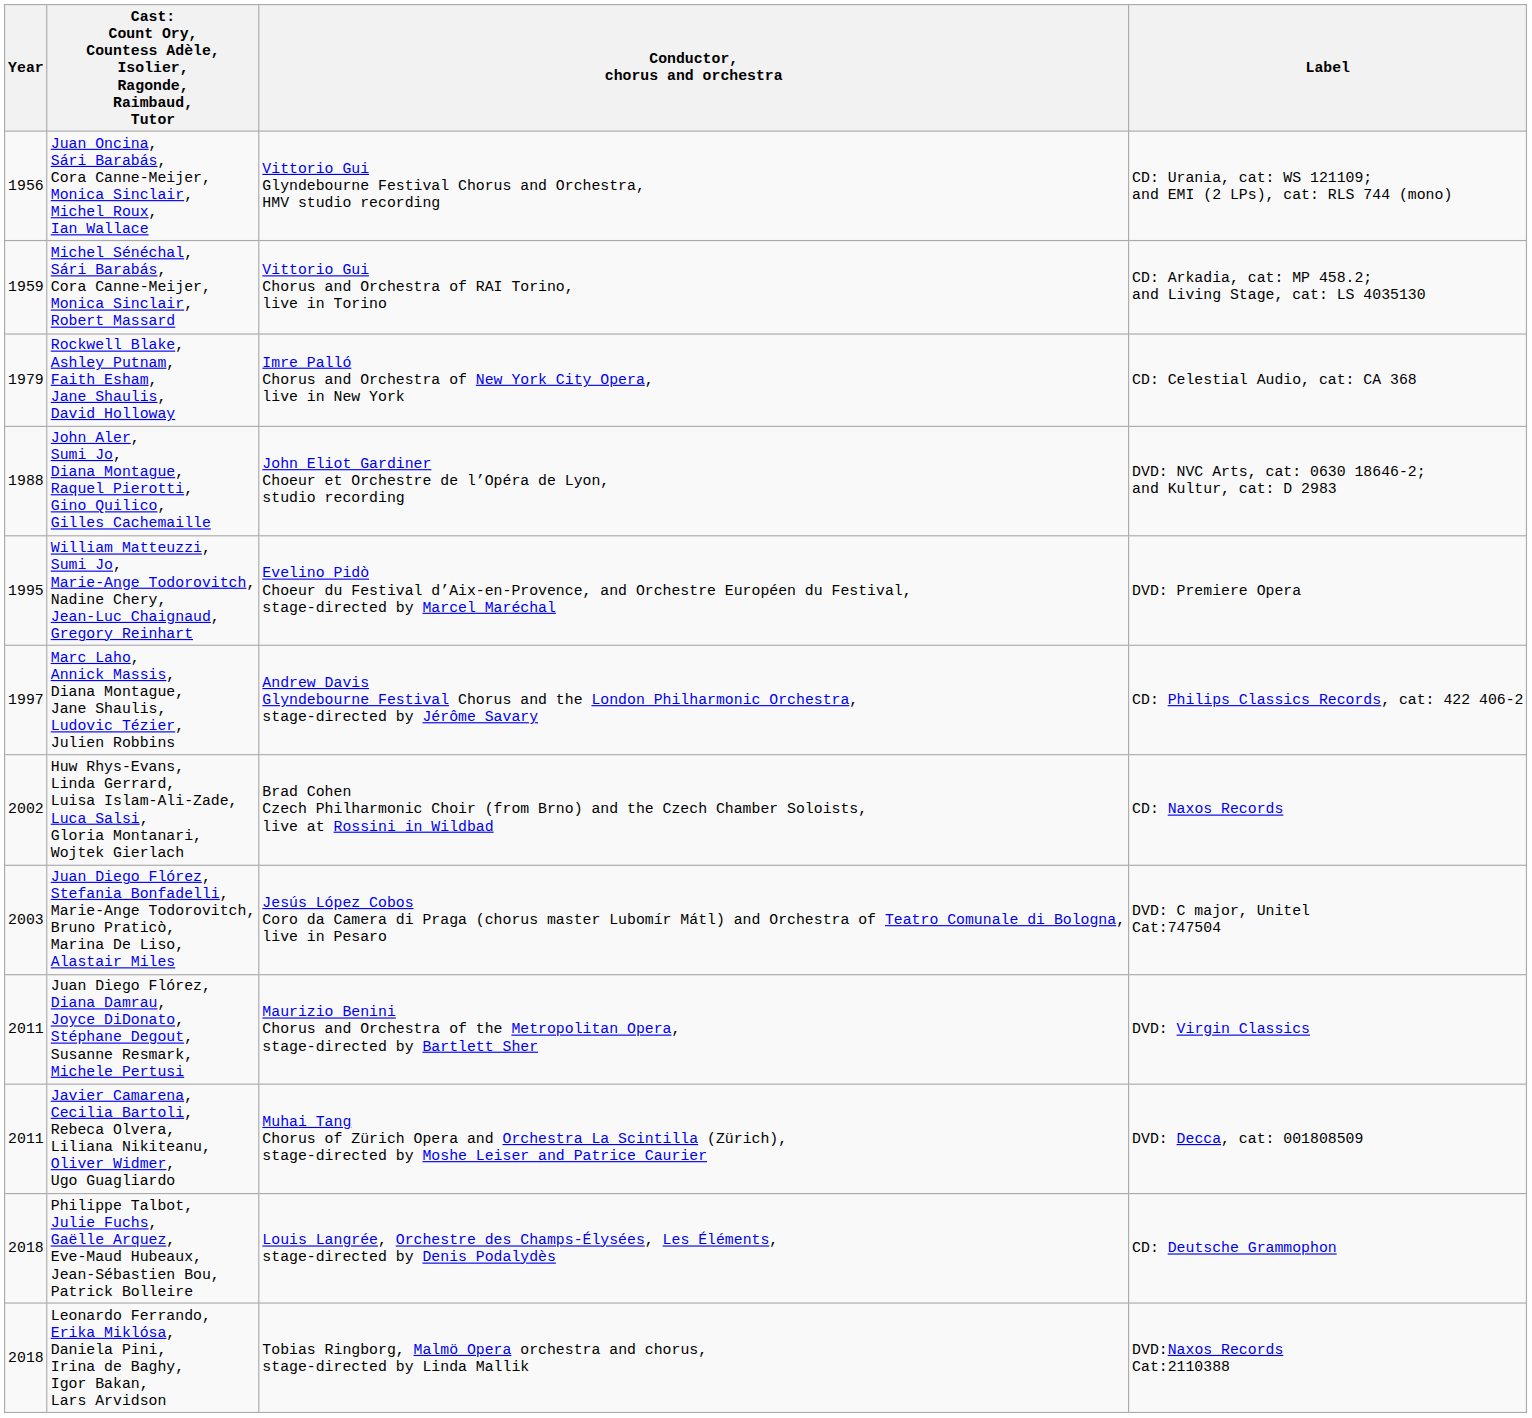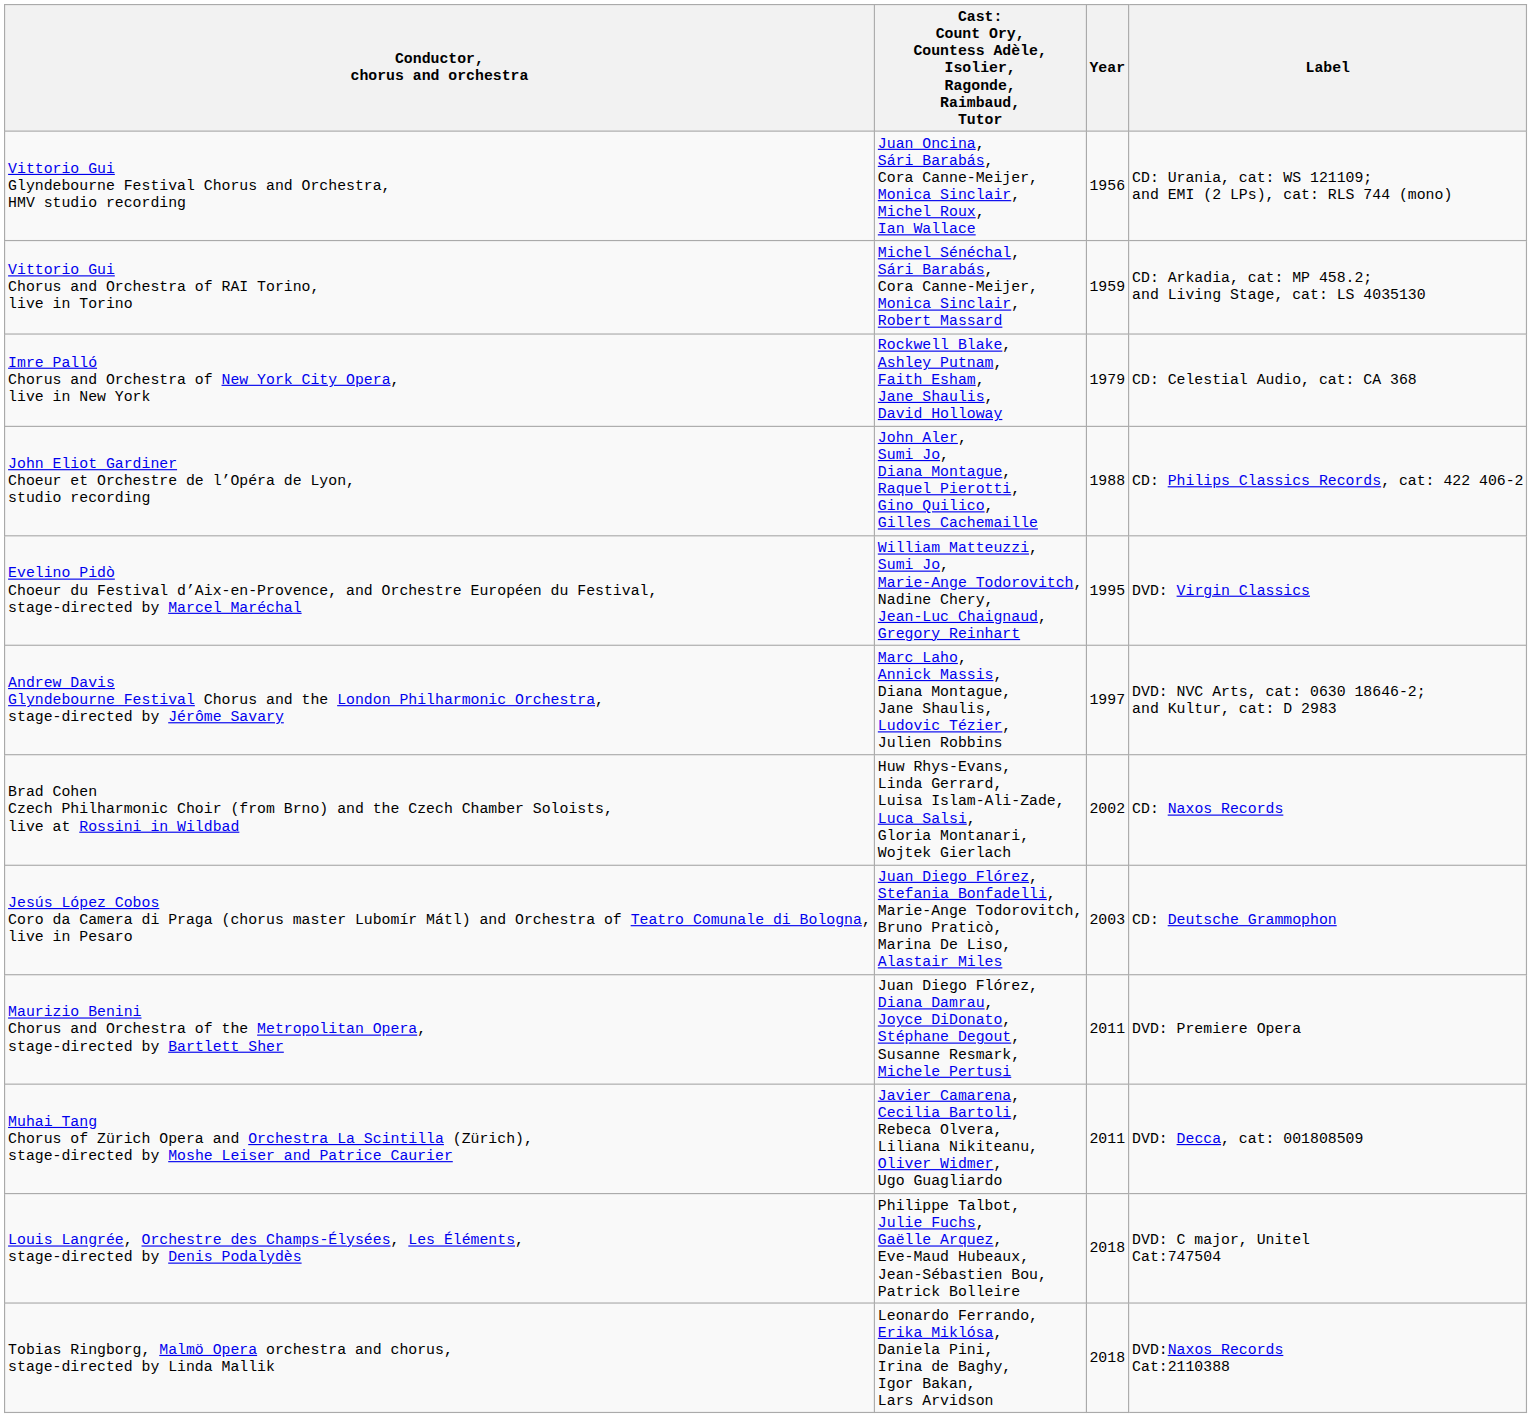columns swapped: (26, 68) <-> (694, 68)
(1279, 481) DVD: NVC Arts, cat: 0630 18646-2; and Kultur, cat: D 2983 -> (1328, 481) CD: Philips Classics Records, cat: 422 406-2
(1217, 591) DVD: Premiere Opera -> (1221, 591) DVD: Virgin Classics
(1328, 700) CD: Philips Classics Records, cat: 422 406-2 -> (1279, 700) DVD: NVC Arts, cat: 0630 18646-2; and Kultur, cat: D 2983
(1221, 920) DVD: C major, Unitel Cat:747504 -> (1234, 920) CD: Deutsche Grammophon
(1221, 1029) DVD: Virgin Classics -> (1217, 1029) DVD: Premiere Opera
(1234, 1248) CD: Deutsche Grammophon -> (1221, 1248) DVD: C major, Unitel Cat:747504
